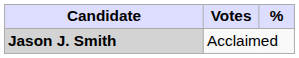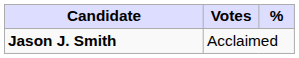(62, 41) lightgrey background -> (62, 41) no background
